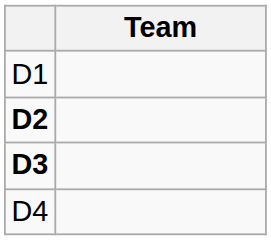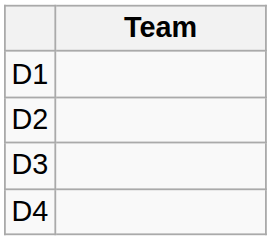(30, 119) bold -> (30, 119) normal
(30, 165) bold -> (30, 165) normal
